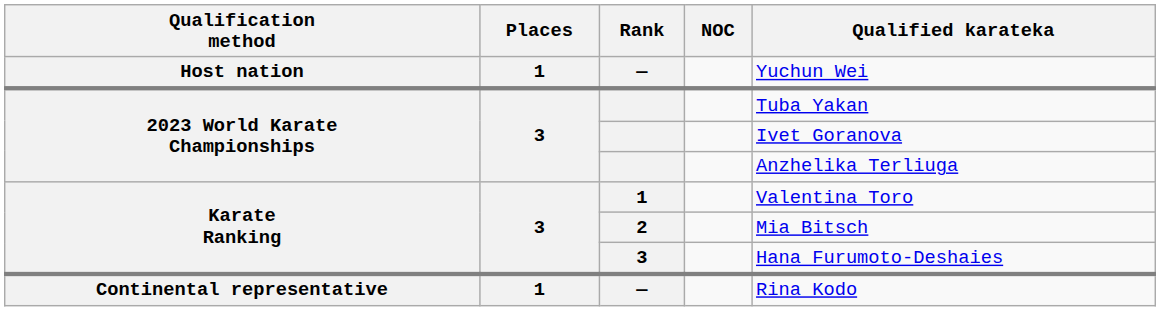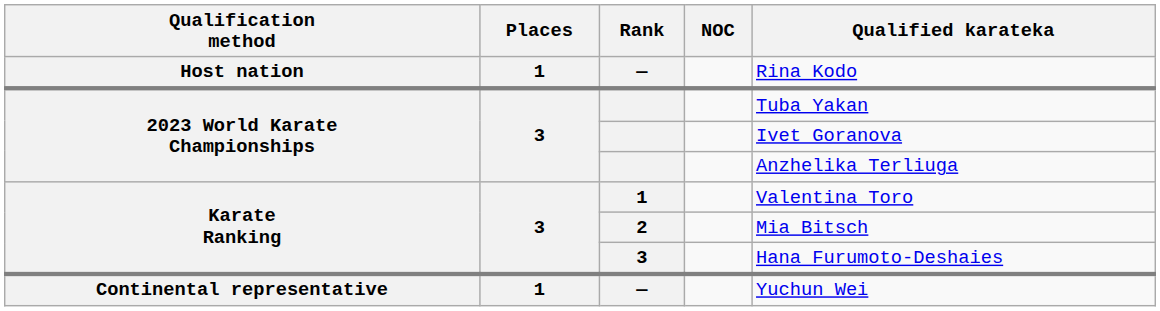(812, 72) Yuchun Wei -> (807, 72) Rina Kodo
(807, 290) Rina Kodo -> (812, 290) Yuchun Wei
